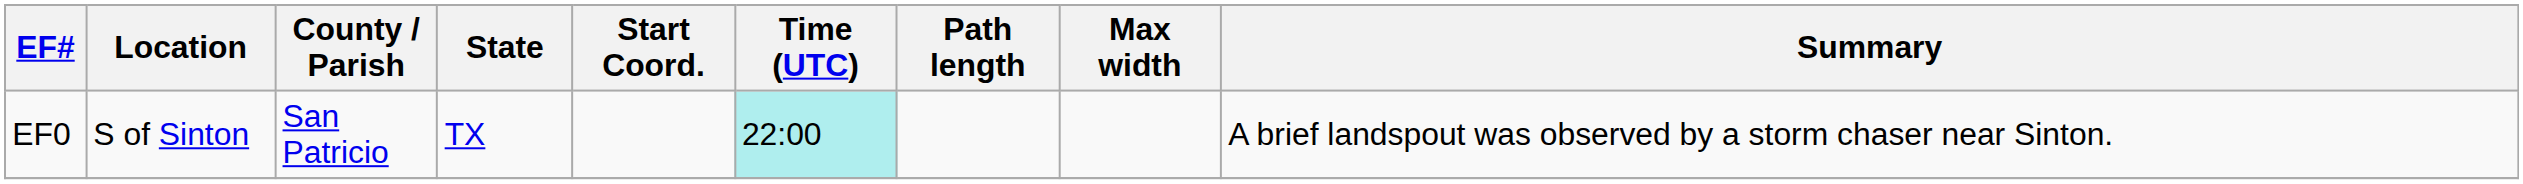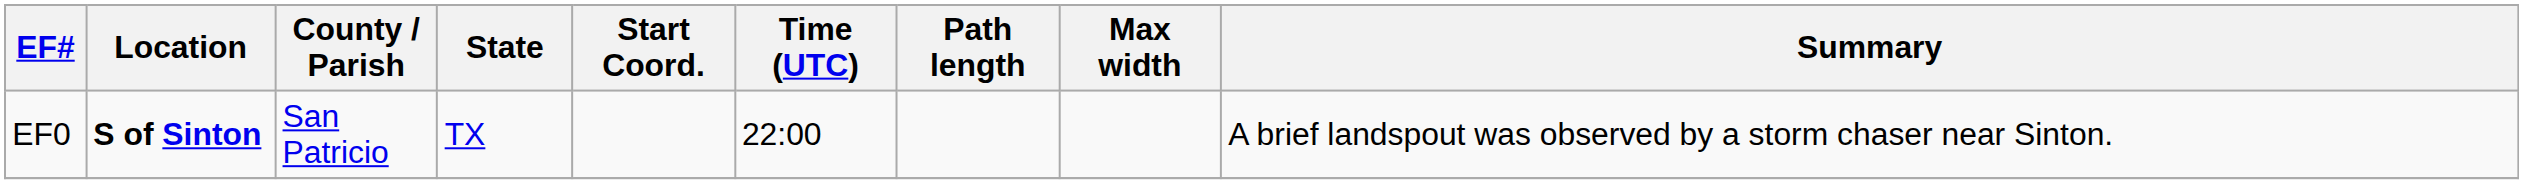(171, 133) normal -> (177, 133) bold
(782, 133) paleturquoise background -> (782, 133) no background
